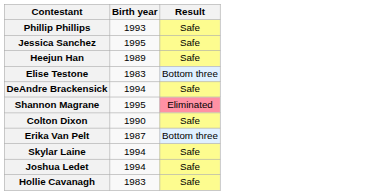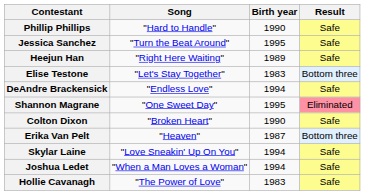+ column: (180, 12)
(135, 27) 1993 -> (275, 27) 1990
